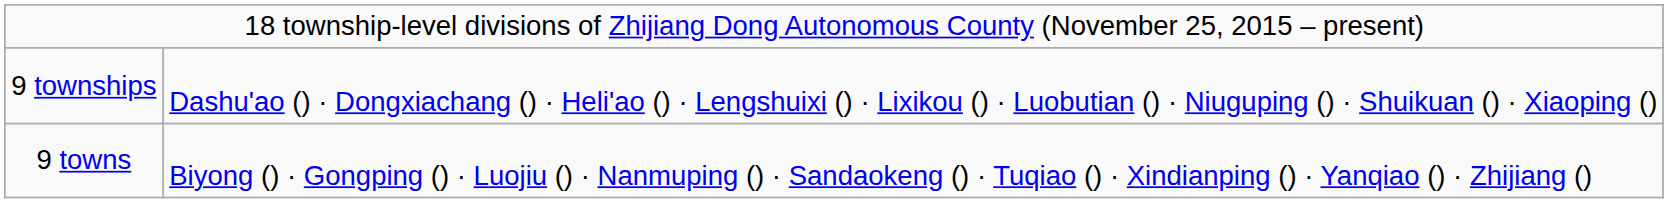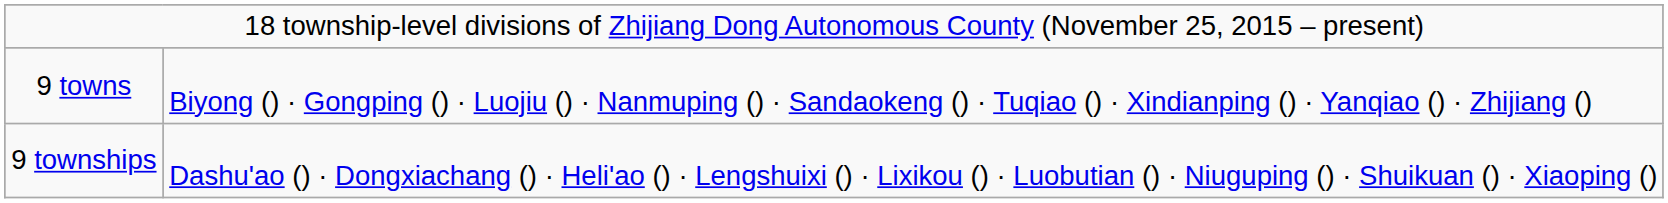rows swapped: (84, 160) <-> (84, 85)
